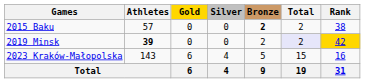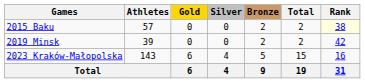(263, 26) bold -> (263, 26) normal
(340, 26) no background -> (340, 26) lightyellow background
(148, 41) bold -> (148, 41) normal
(301, 41) lavender background -> (301, 41) no background
(340, 41) gold background -> (340, 41) no background
